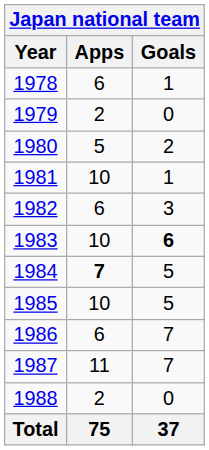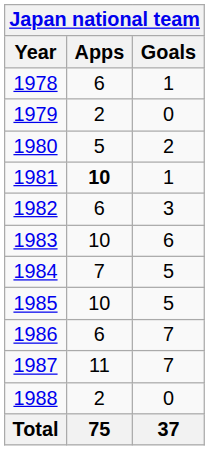(99, 177) normal -> (99, 177) bold
(168, 240) bold -> (168, 240) normal
(99, 271) bold -> (99, 271) normal
